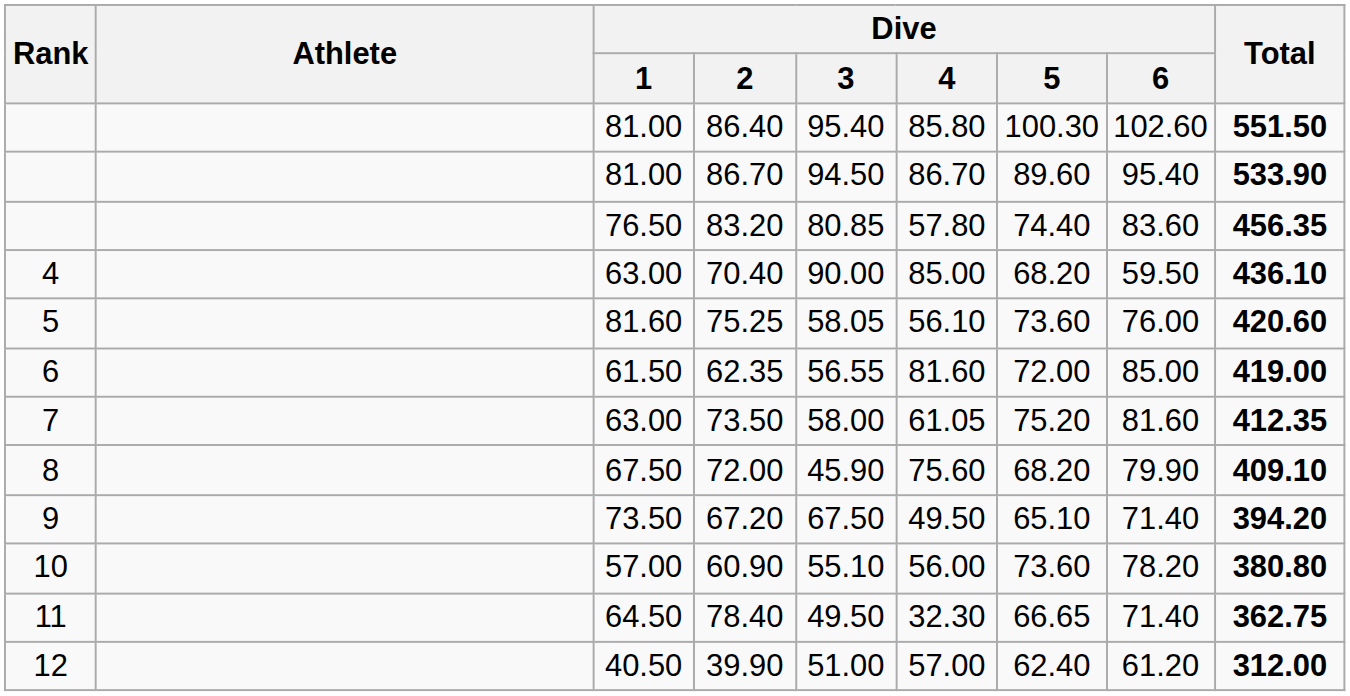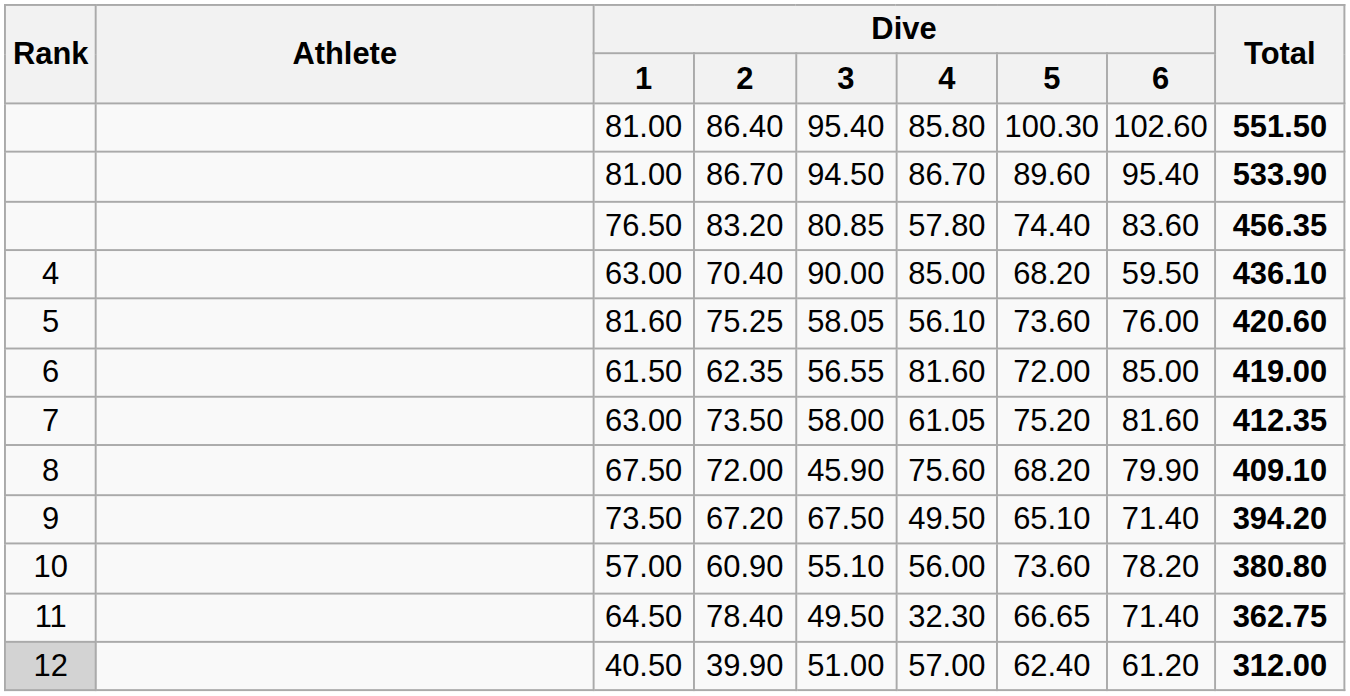(51, 665) no background -> (51, 665) lightgrey background
